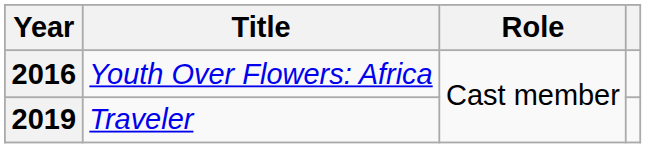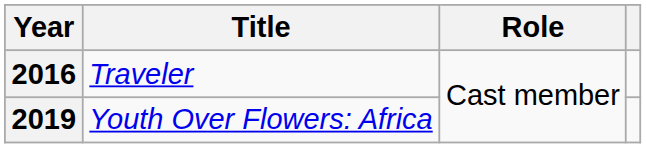(261, 73) Youth Over Flowers: Africa -> (141, 73) Traveler
(141, 119) Traveler -> (261, 119) Youth Over Flowers: Africa
